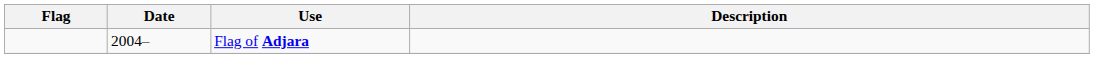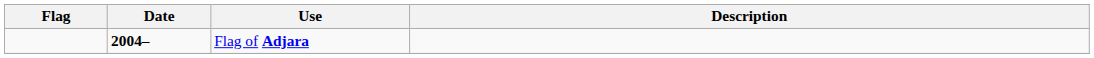(130, 41) normal -> (130, 41) bold
